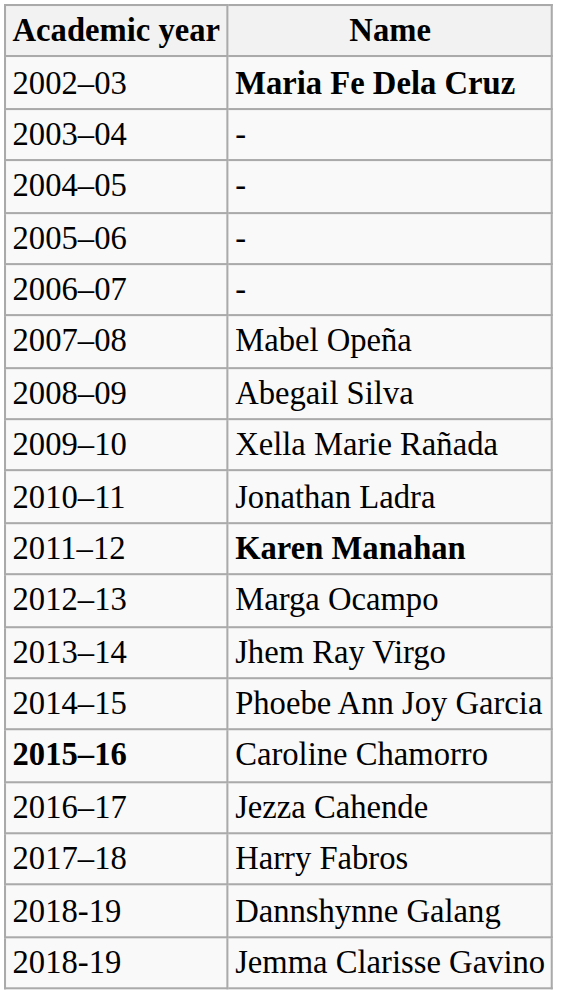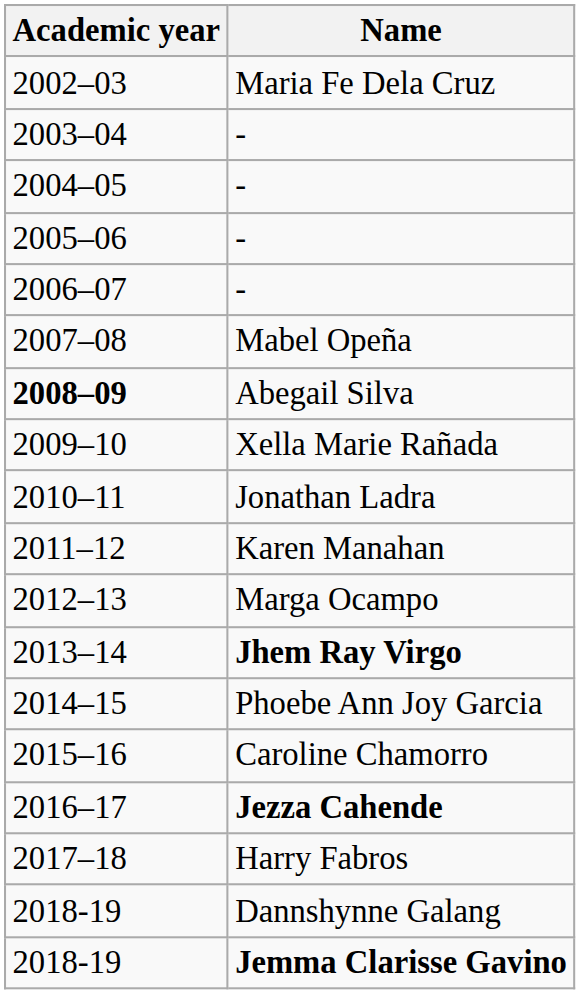(375, 82) bold -> (365, 82) normal
(70, 392) normal -> (70, 392) bold
(350, 548) bold -> (340, 548) normal
(341, 651) normal -> (348, 651) bold
(70, 755) bold -> (70, 755) normal
(332, 806) normal -> (339, 806) bold
(390, 962) normal -> (401, 962) bold
